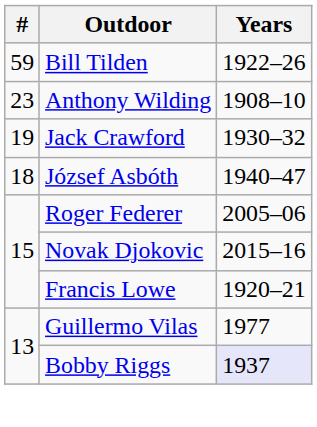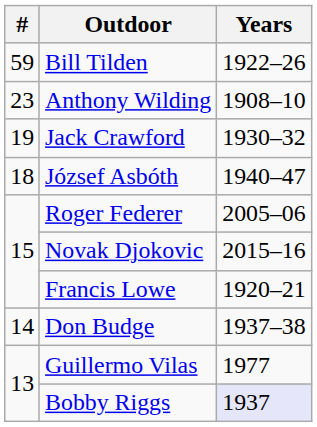+ row: (100, 326)
